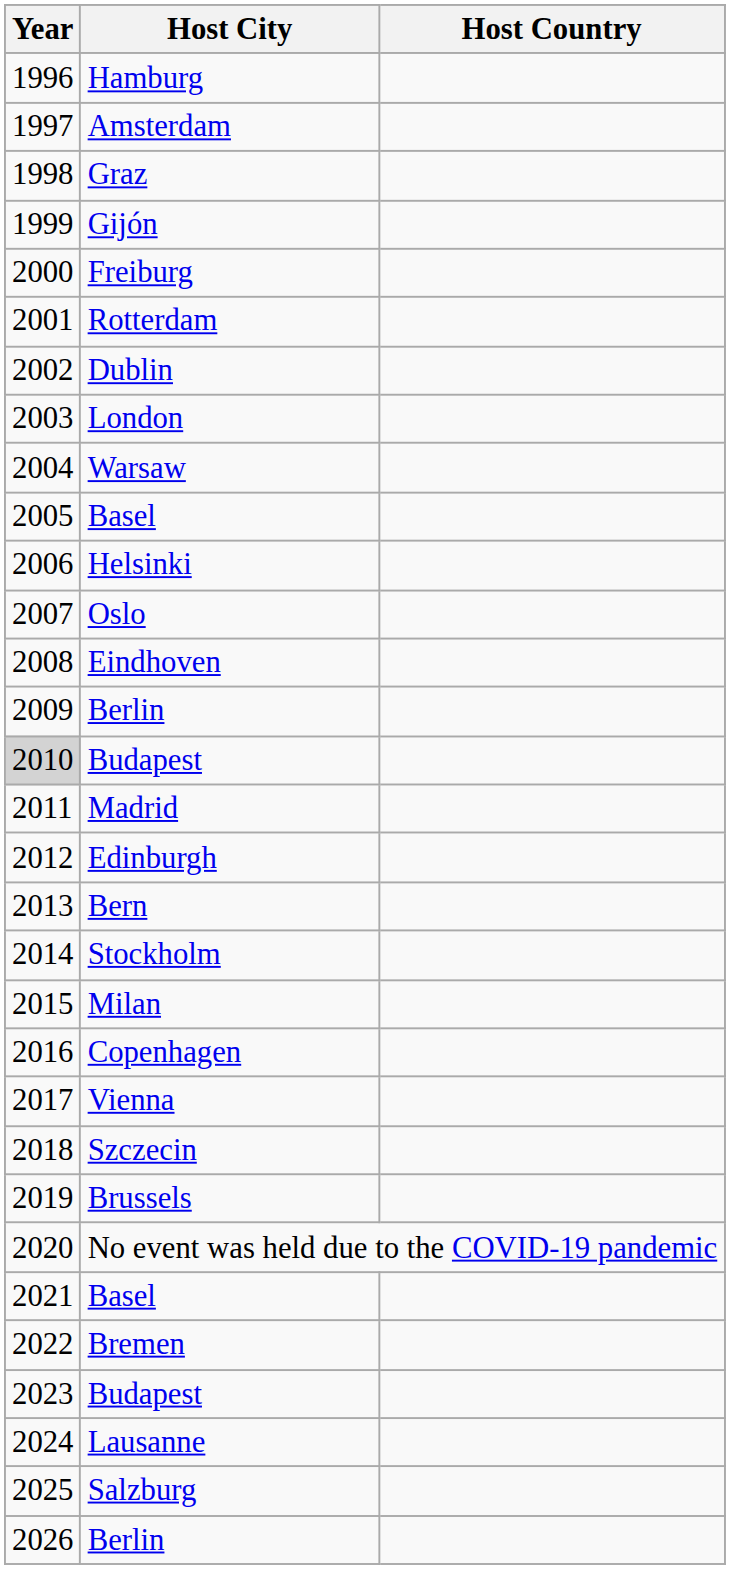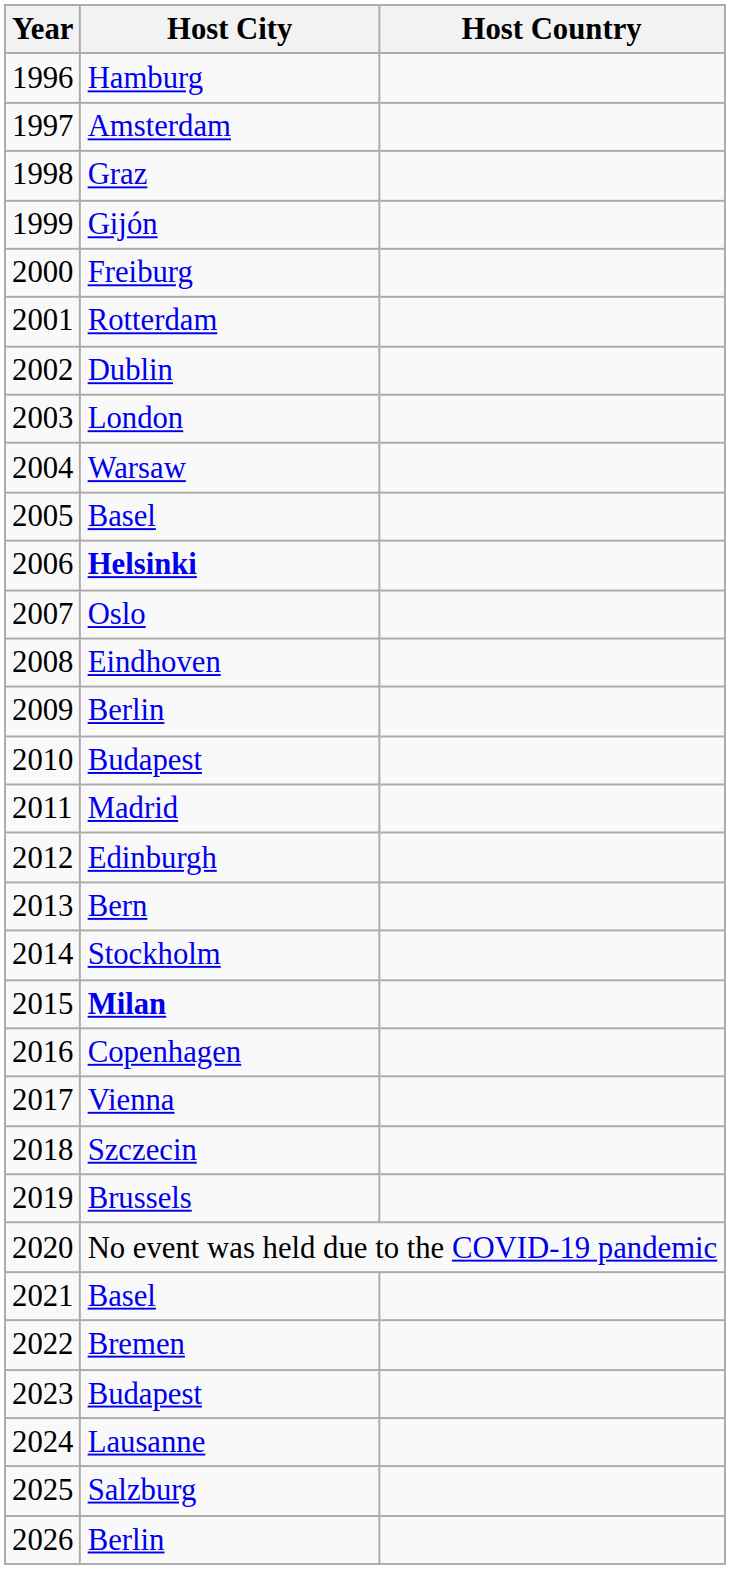(140, 564) normal -> (142, 564) bold
(43, 759) lightgrey background -> (43, 759) no background
(124, 1003) normal -> (127, 1003) bold
